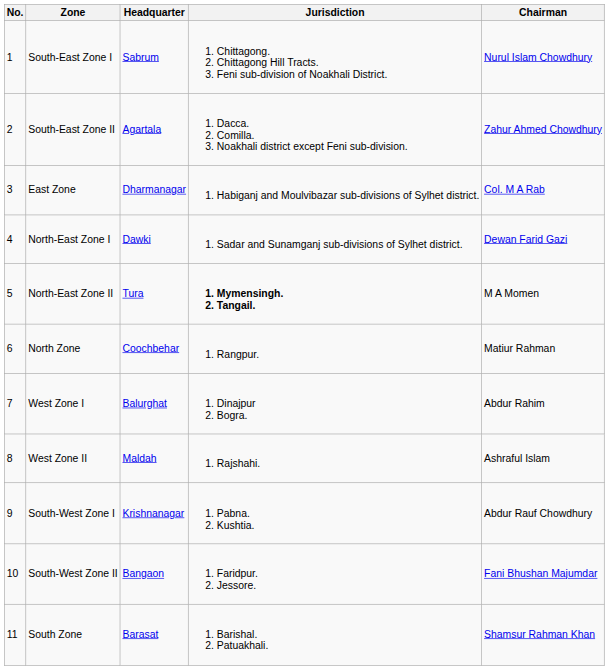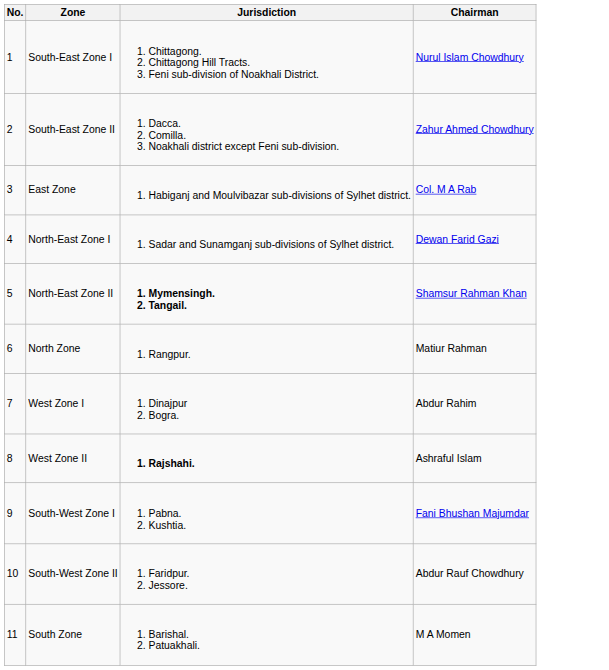- column: (154, 12)
(512, 294) M A Momen -> (471, 294) Shamsur Rahman Khan
(335, 464) normal -> (267, 464) bold
(538, 513) Abdur Rauf Chowdhury -> (472, 513) Fani Bhushan Majumdar
(541, 574) Fani Bhushan Majumdar -> (470, 574) Abdur Rauf Chowdhury
(540, 634) Shamsur Rahman Khan -> (443, 634) M A Momen
